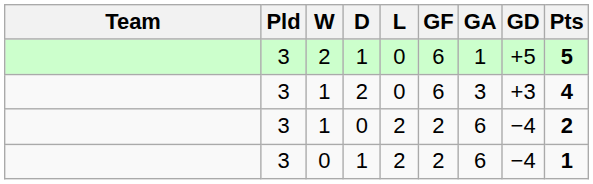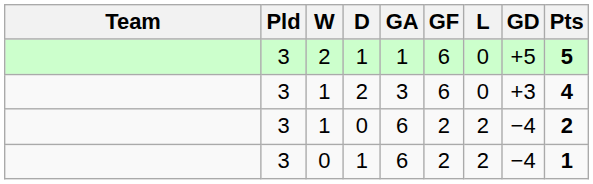columns swapped: (399, 21) <-> (480, 21)
